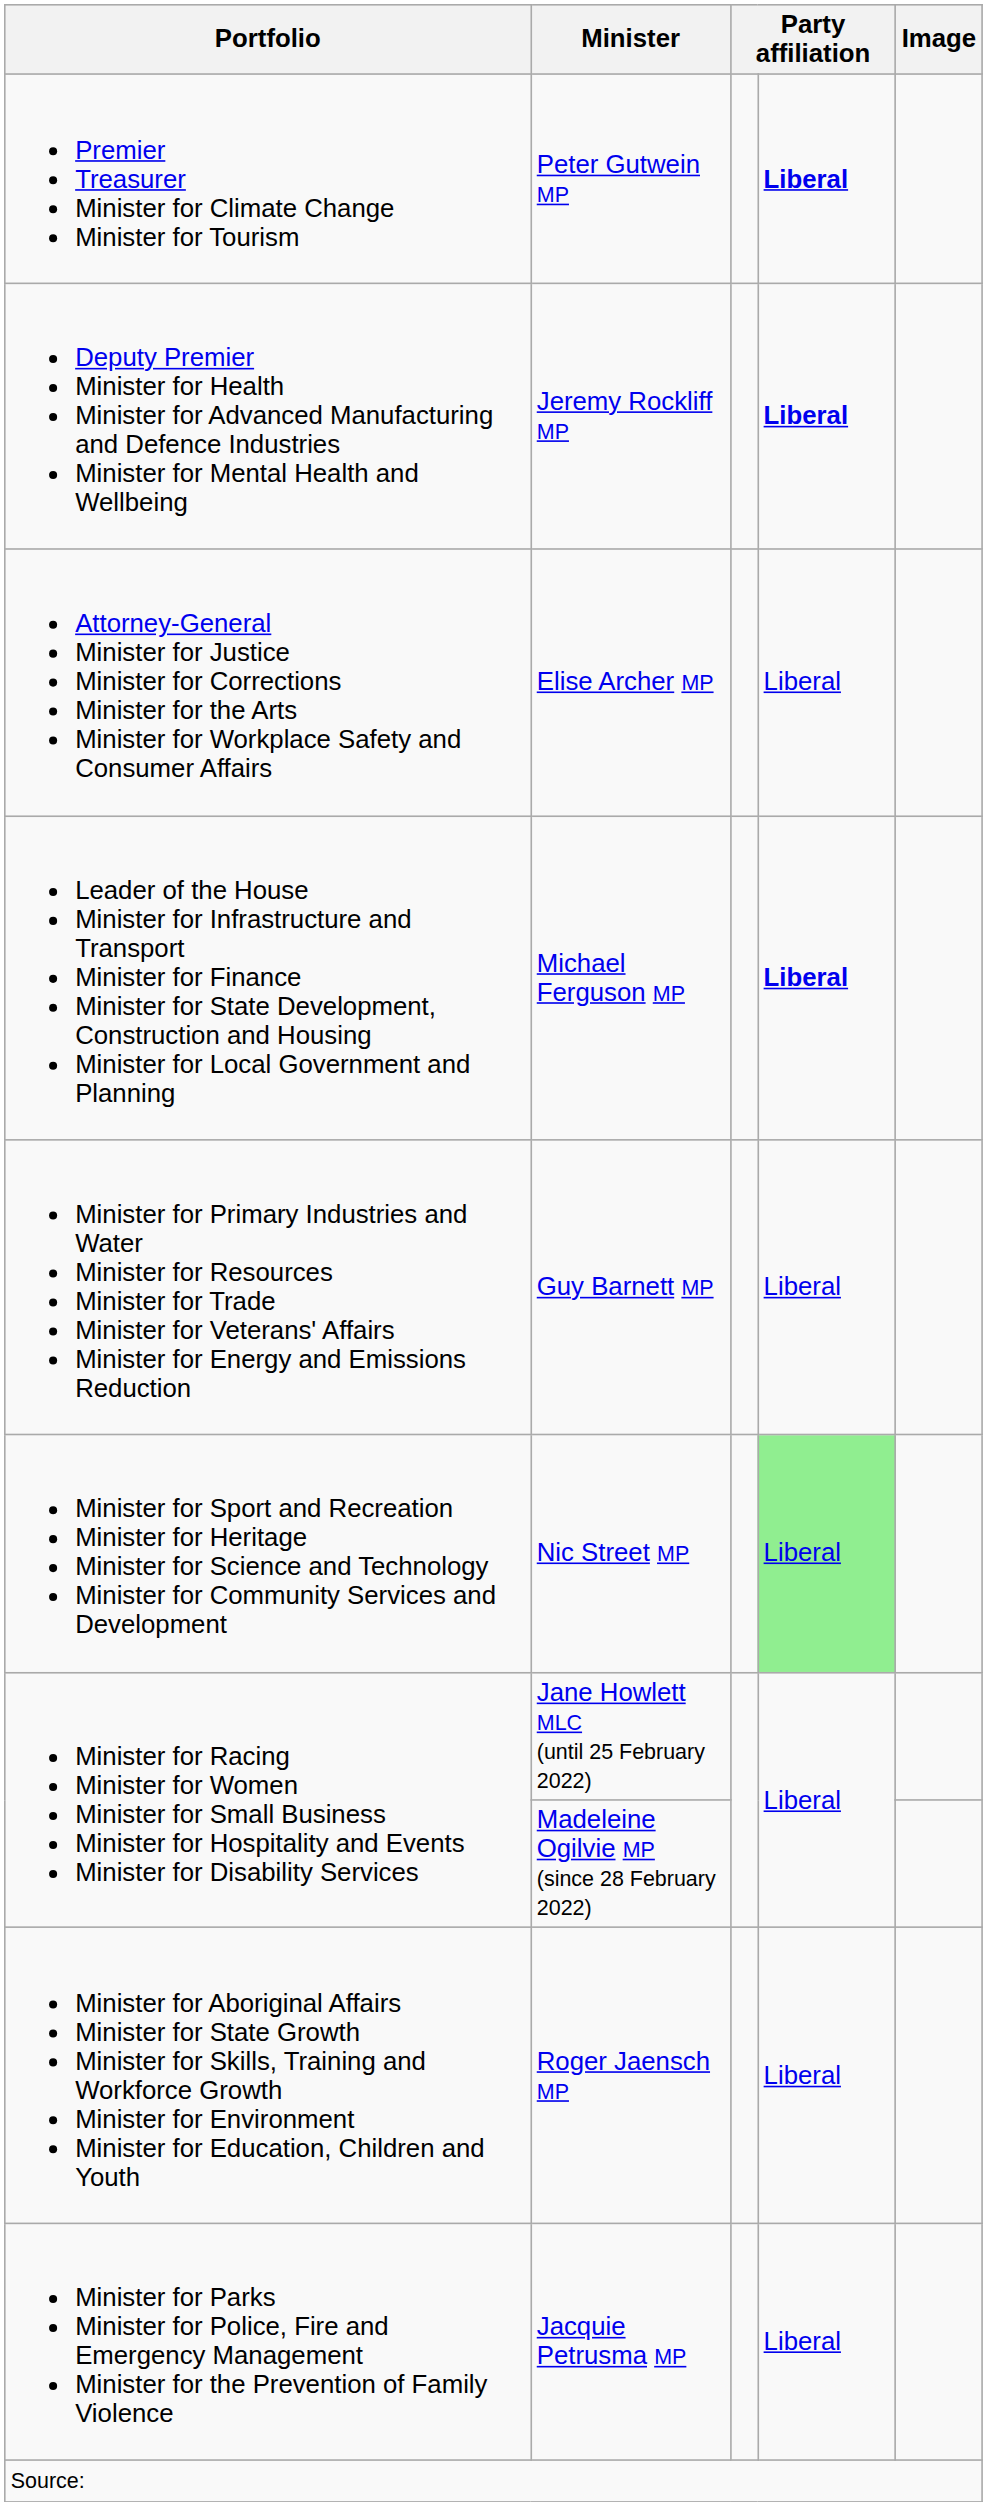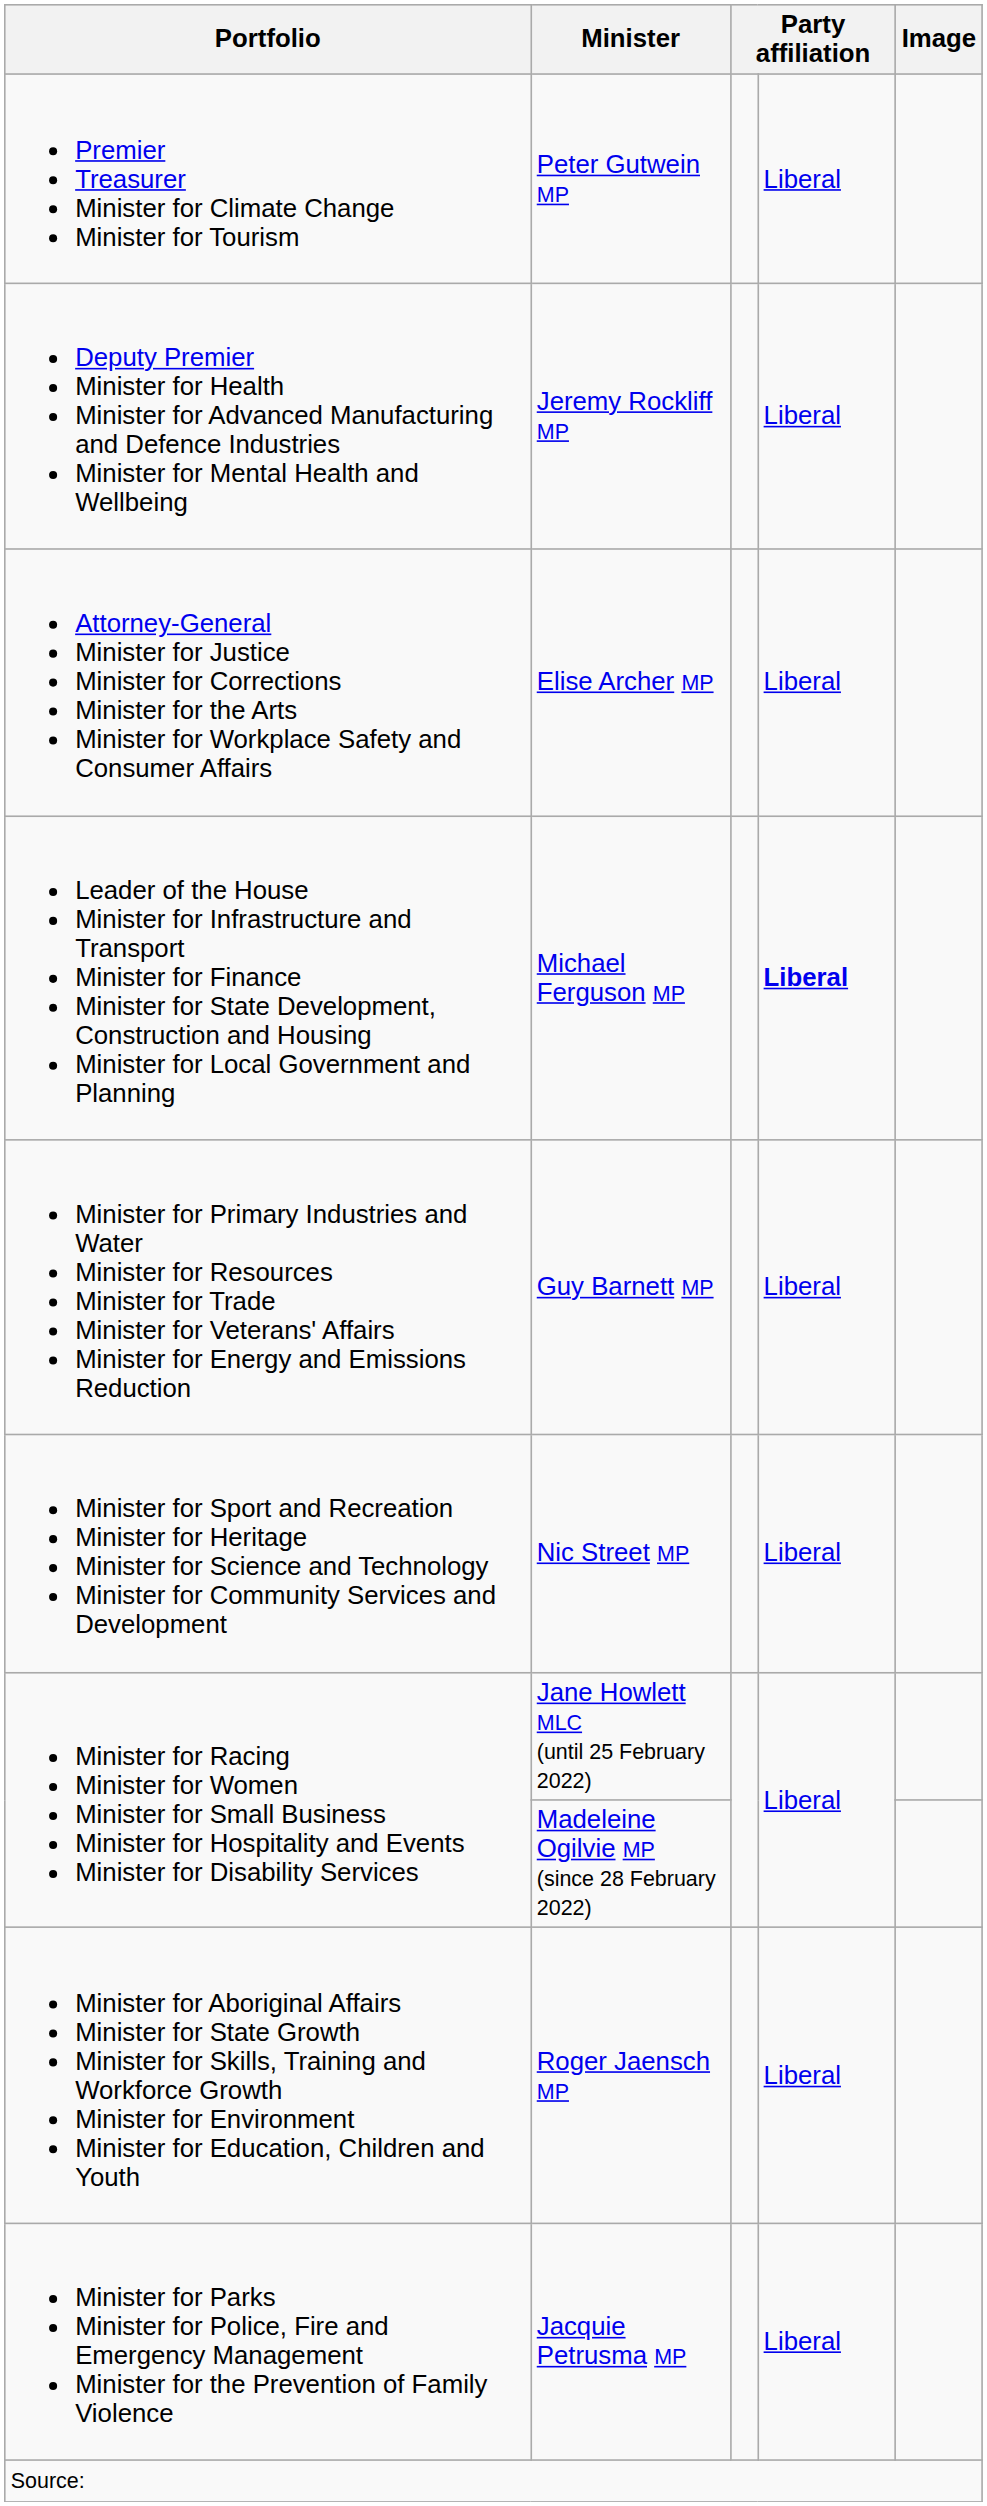(806, 178) bold -> (802, 178) normal
(806, 415) bold -> (802, 415) normal
(802, 1553) lightgreen background -> (802, 1553) no background
